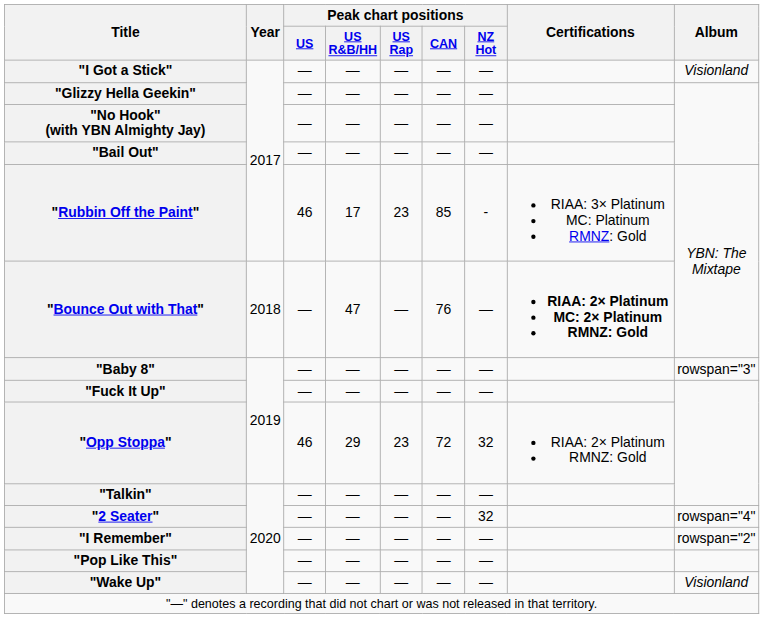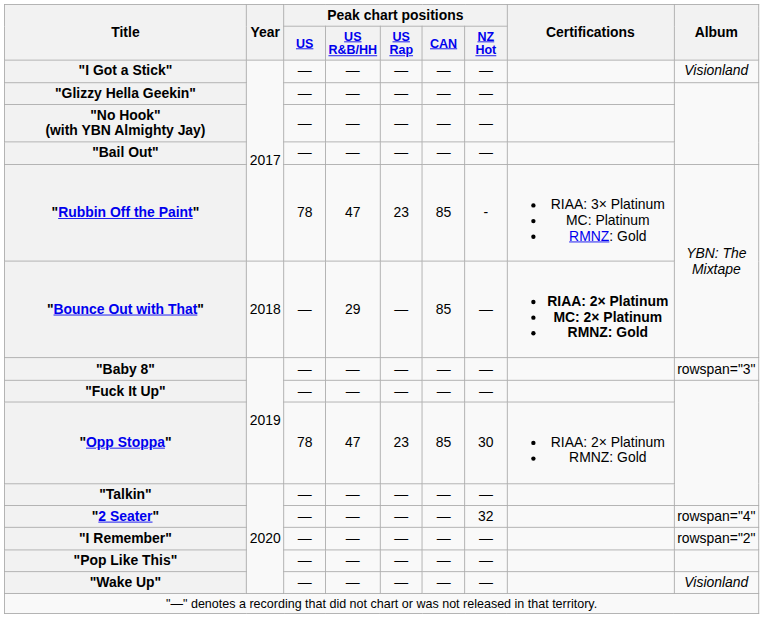(305, 212) 46 -> (305, 212) 78
(353, 212) 17 -> (353, 212) 47
(353, 309) 47 -> (353, 309) 29
(444, 309) 76 -> (444, 309) 85
(305, 442) 46 -> (305, 442) 78
(353, 442) 29 -> (353, 442) 47
(444, 442) 72 -> (444, 442) 85
(486, 442) 32 -> (486, 442) 30
